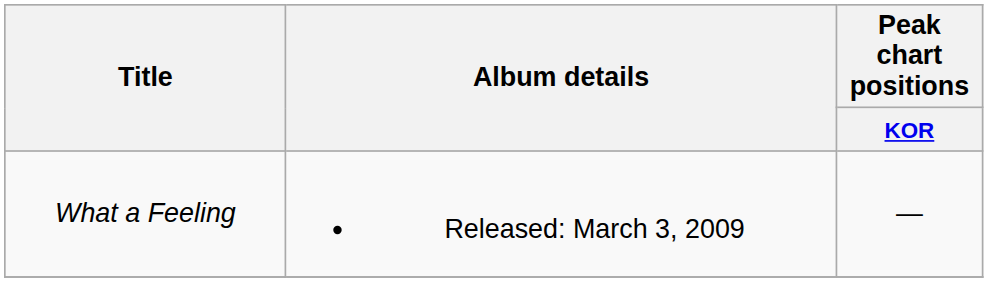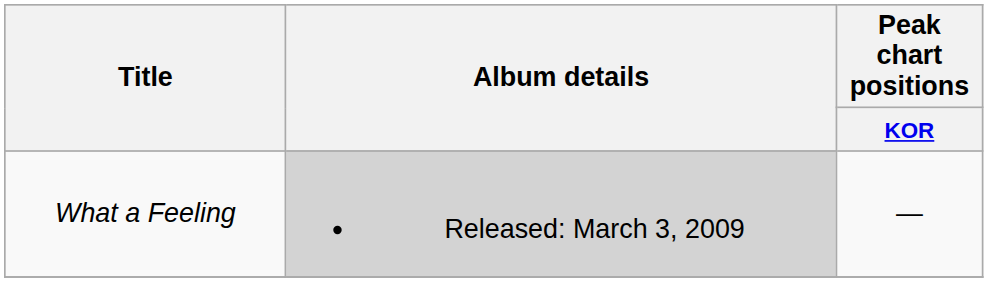(561, 229) no background -> (561, 229) lightgrey background
